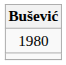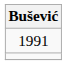(33, 40) 1980 -> (33, 40) 1991
